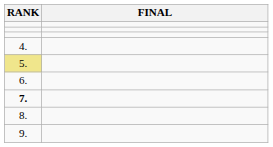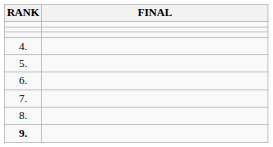(23, 63) khaki background -> (23, 63) no background
(23, 98) bold -> (23, 98) normal
(23, 133) normal -> (23, 133) bold
